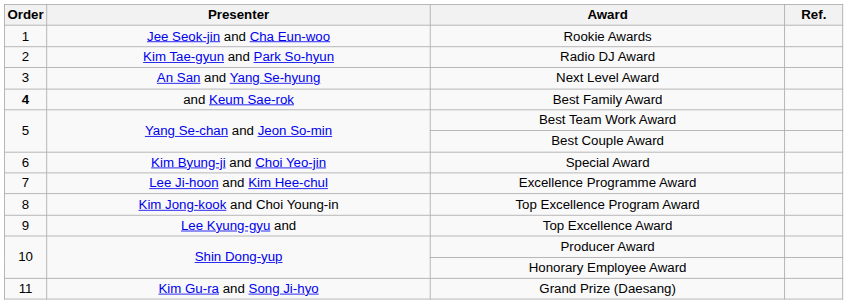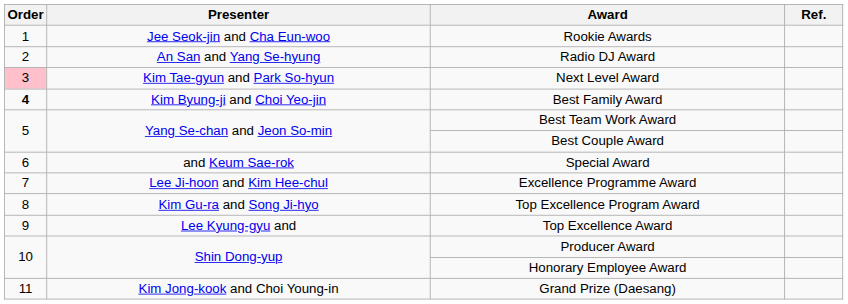(239, 57) Kim Tae-gyun and Park So-hyun -> (239, 57) An San and Yang Se-hyung
(26, 78) no background -> (26, 78) pink background
(239, 78) An San and Yang Se-hyung -> (239, 78) Kim Tae-gyun and Park So-hyun
(239, 99) and Keum Sae-rok -> (239, 99) Kim Byung-ji and Choi Yeo-jin
(239, 162) Kim Byung-ji and Choi Yeo-jin -> (239, 162) and Keum Sae-rok
(239, 204) Kim Jong-kook and Choi Young-in -> (239, 204) Kim Gu-ra and Song Ji-hyo
(239, 288) Kim Gu-ra and Song Ji-hyo -> (239, 288) Kim Jong-kook and Choi Young-in
